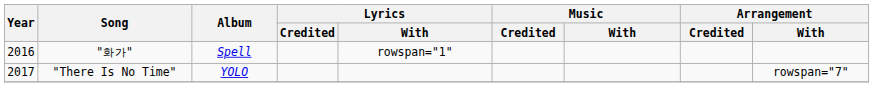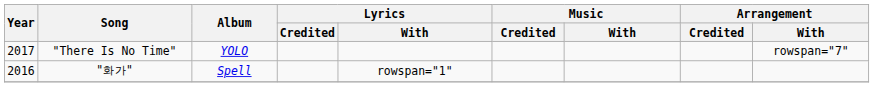rows swapped: (115, 52) <-> (115, 72)
